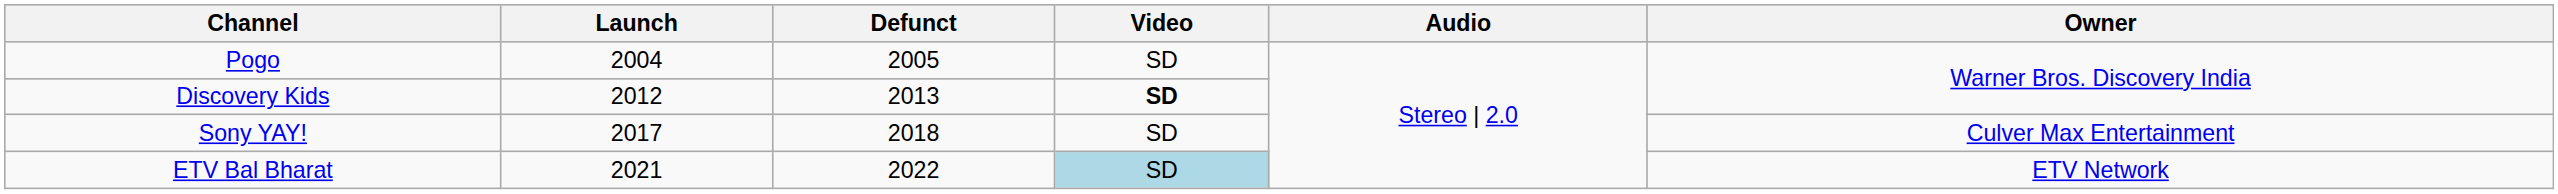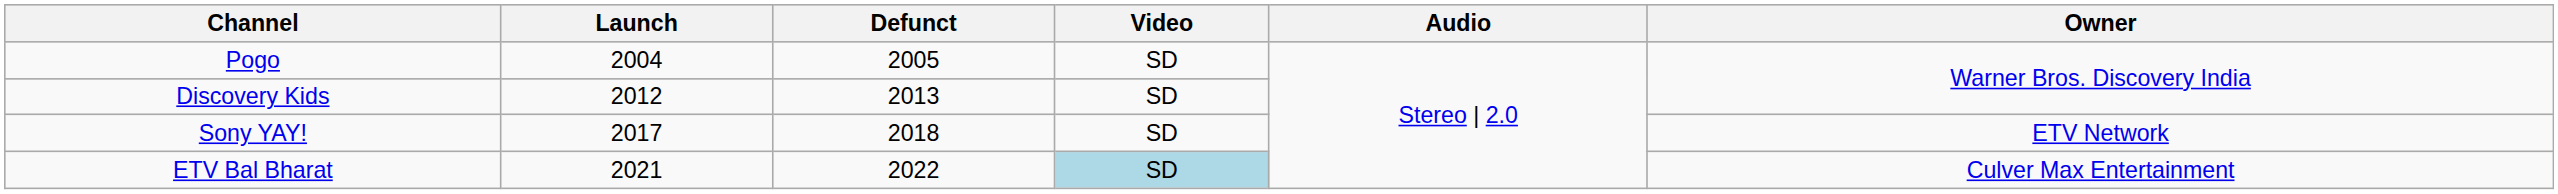(1162, 97) bold -> (1162, 97) normal
(2101, 133) Culver Max Entertainment -> (2101, 133) ETV Network
(2101, 170) ETV Network -> (2101, 170) Culver Max Entertainment
